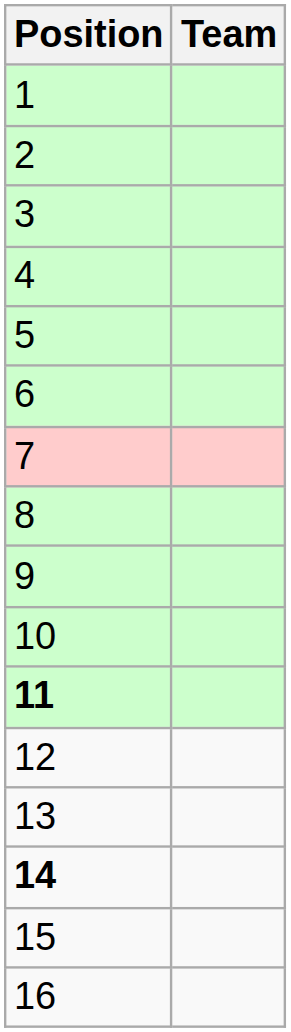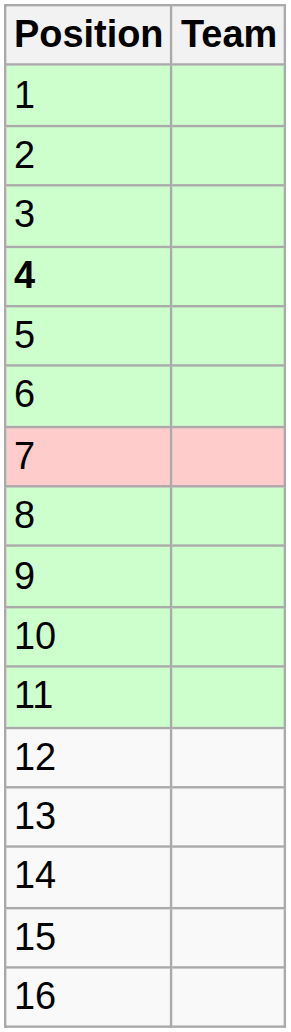(24, 275) normal -> (24, 275) bold
(34, 696) bold -> (34, 696) normal
(35, 876) bold -> (35, 876) normal
